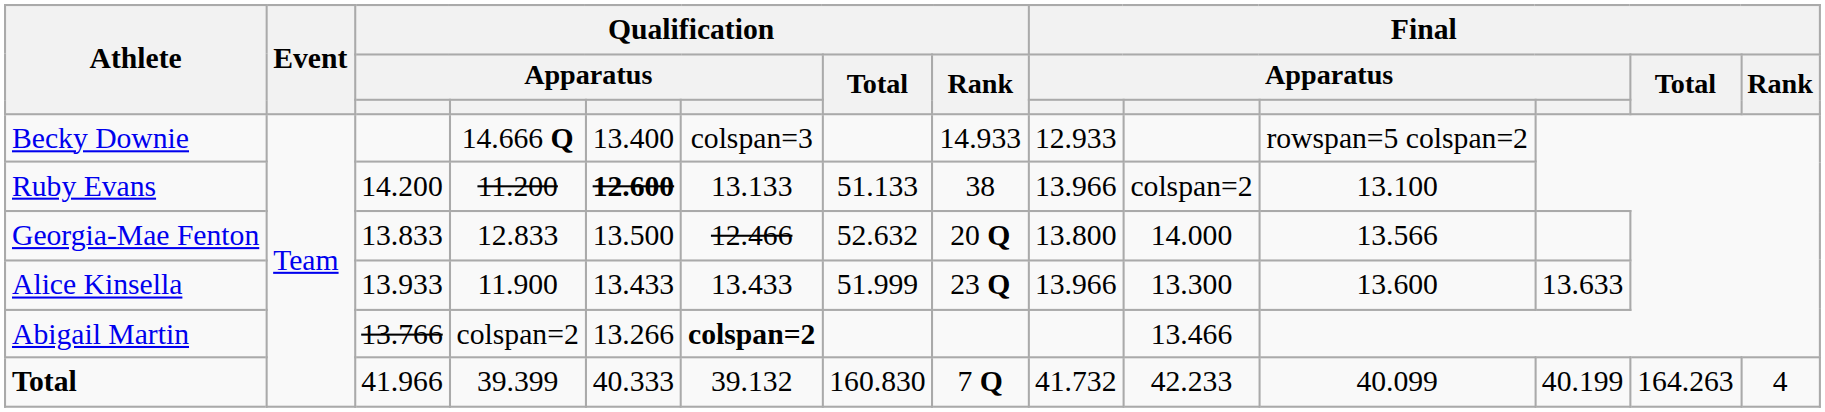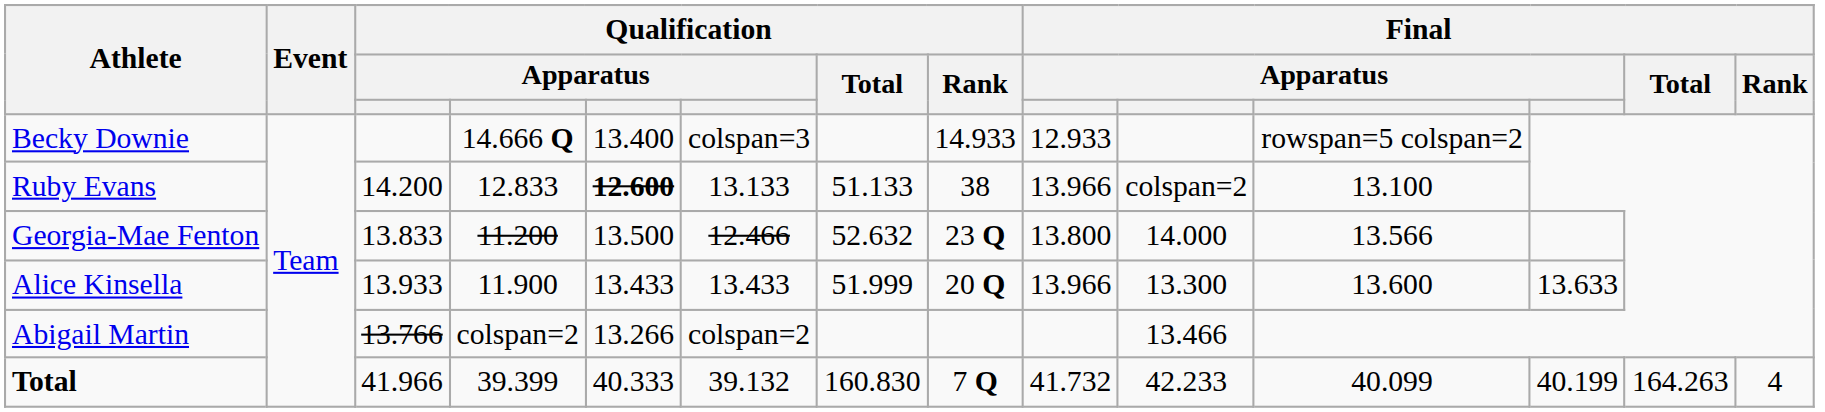(518, 186) 11.200 -> (518, 186) 12.833
(518, 235) 12.833 -> (518, 235) 11.200
(980, 235) 20 Q -> (975, 235) 23 Q
(980, 284) 23 Q -> (975, 284) 20 Q
(752, 333) bold -> (749, 333) normal
